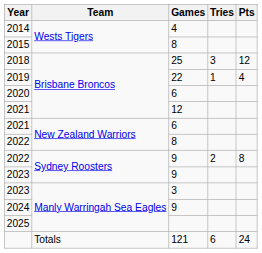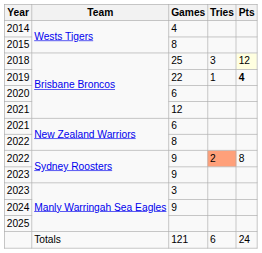(244, 61) no background -> (244, 61) lightyellow background
(241, 77) normal -> (241, 77) bold
(213, 158) no background -> (213, 158) lightsalmon background
